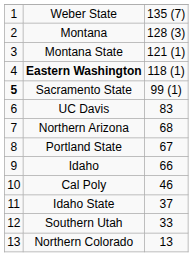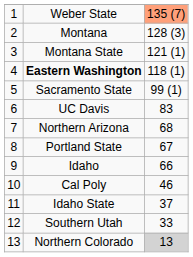(166, 14) no background -> (166, 14) lightsalmon background
(14, 90) bold -> (14, 90) normal
(166, 242) no background -> (166, 242) lightgrey background
